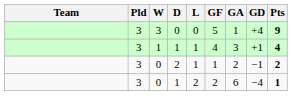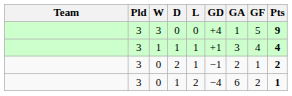columns swapped: (215, 13) <-> (257, 13)
